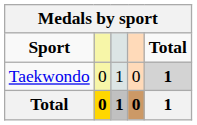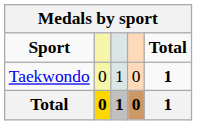(168, 75) lightgrey background -> (168, 75) no background
